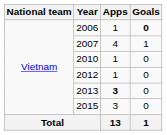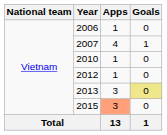(146, 28) bold -> (146, 28) normal
(115, 91) bold -> (115, 91) normal
(146, 91) no background -> (146, 91) khaki background
(115, 106) no background -> (115, 106) lightsalmon background
